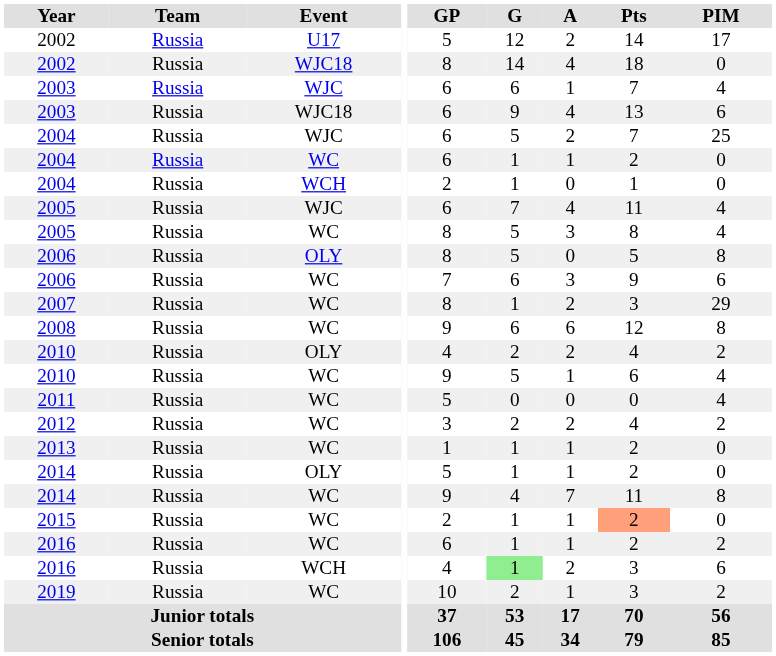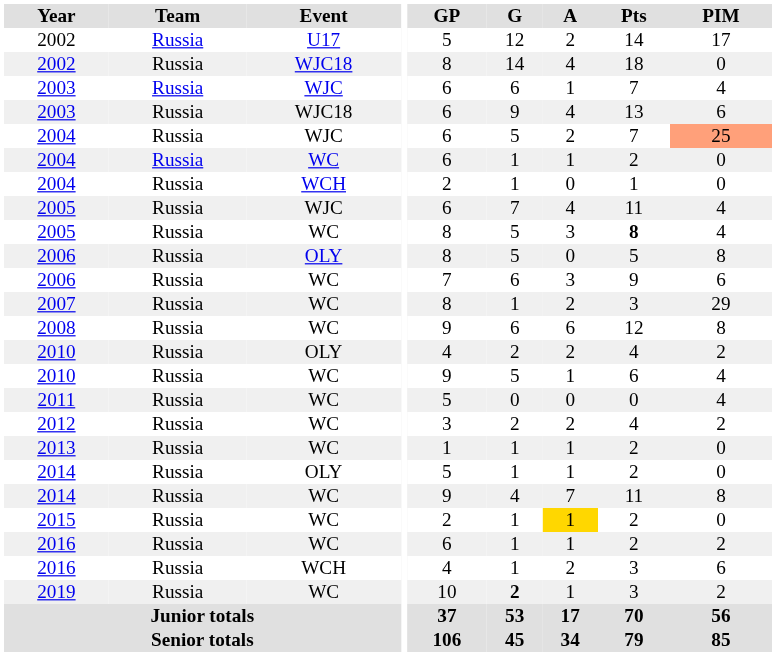(721, 135) no background -> (721, 135) lightsalmon background
(634, 231) normal -> (634, 231) bold
(570, 519) no background -> (570, 519) gold background
(634, 519) lightsalmon background -> (634, 519) no background
(515, 567) lightgreen background -> (515, 567) no background
(515, 591) normal -> (515, 591) bold
